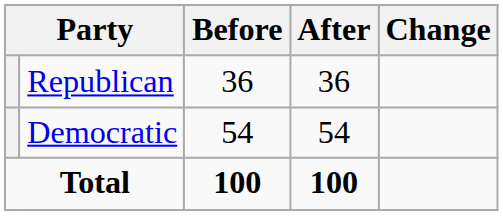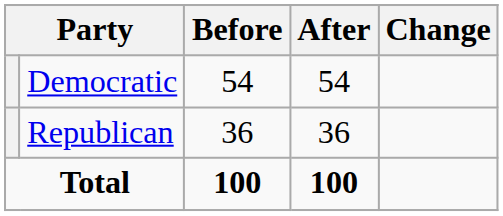rows swapped: (102, 132) <-> (100, 81)
